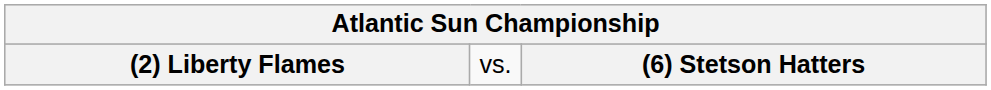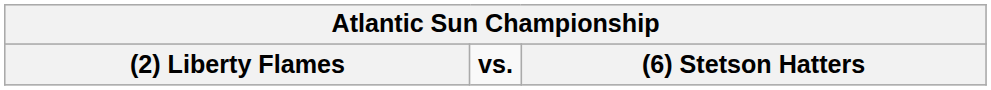(495, 64) normal -> (496, 64) bold
